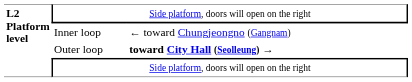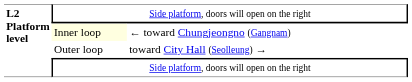(77, 32) no background -> (77, 32) lightyellow background
(201, 49) bold -> (198, 49) normal
